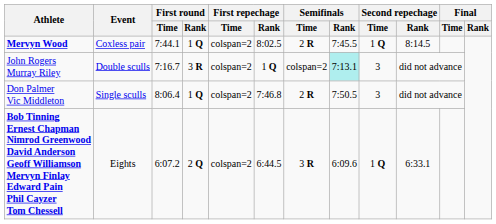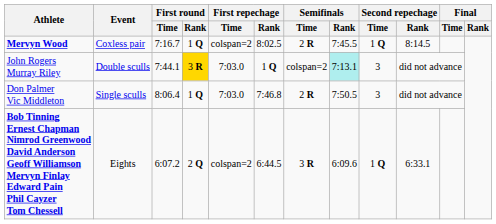(167, 44) 7:44.1 -> (167, 44) 7:16.7
(167, 67) 7:16.7 -> (167, 67) 7:44.1
(195, 67) no background -> (195, 67) gold background
(231, 67) colspan=2 -> (231, 67) 7:03.0
(231, 95) colspan=2 -> (231, 95) 7:03.0
